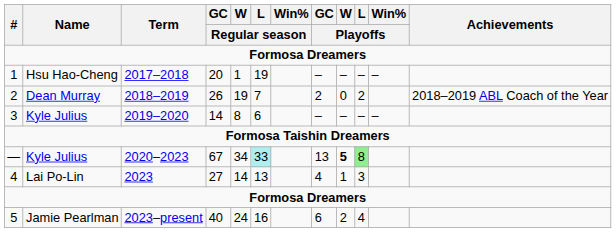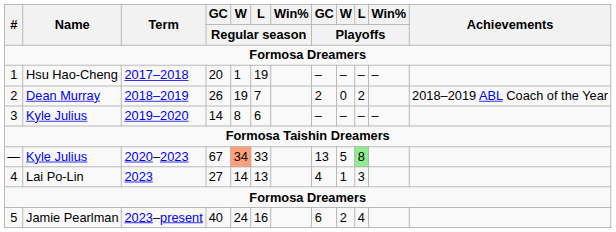(241, 156) no background -> (241, 156) lightsalmon background
(261, 156) paleturquoise background -> (261, 156) no background
(343, 156) bold -> (343, 156) normal
